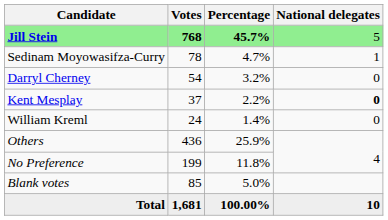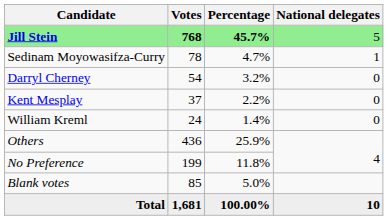(377, 99) bold -> (377, 99) normal
